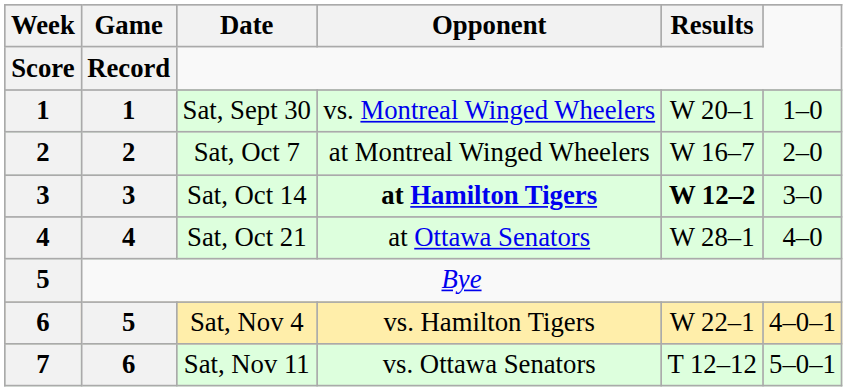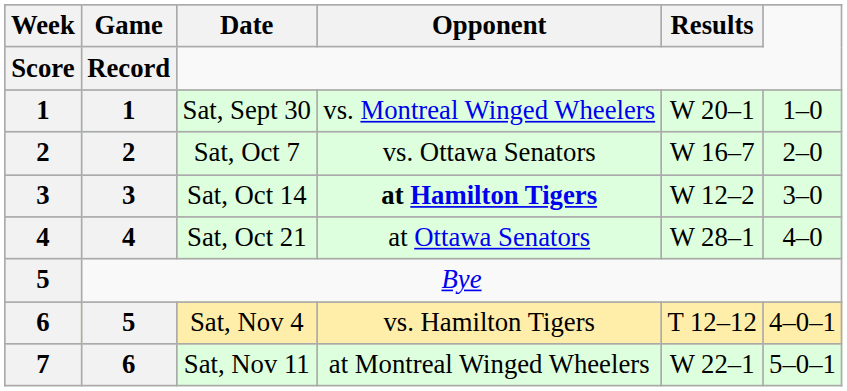(489, 152) at Montreal Winged Wheelers -> (489, 152) vs. Ottawa Senators
(712, 195) bold -> (712, 195) normal
(712, 322) W 22–1 -> (712, 322) T 12–12
(489, 364) vs. Ottawa Senators -> (489, 364) at Montreal Winged Wheelers
(712, 364) T 12–12 -> (712, 364) W 22–1
